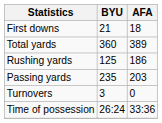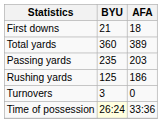rows swapped: (39, 61) <-> (39, 77)
(112, 110) no background -> (112, 110) lightyellow background
